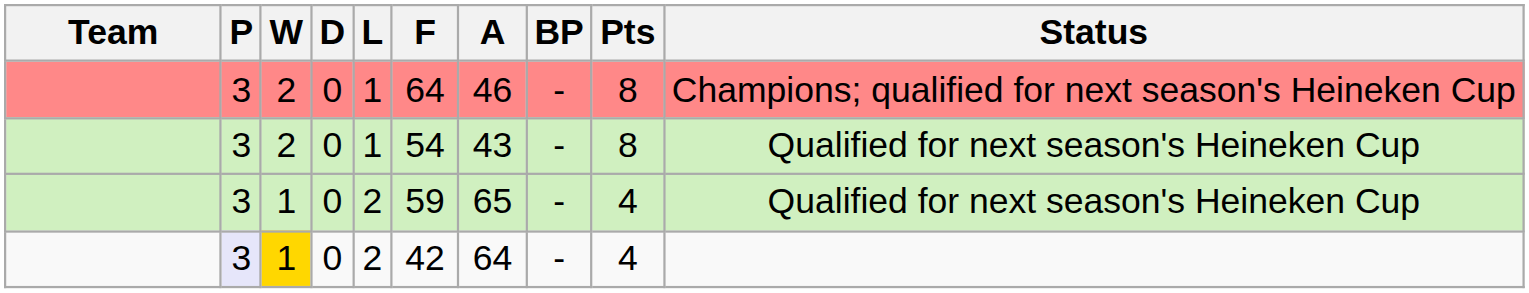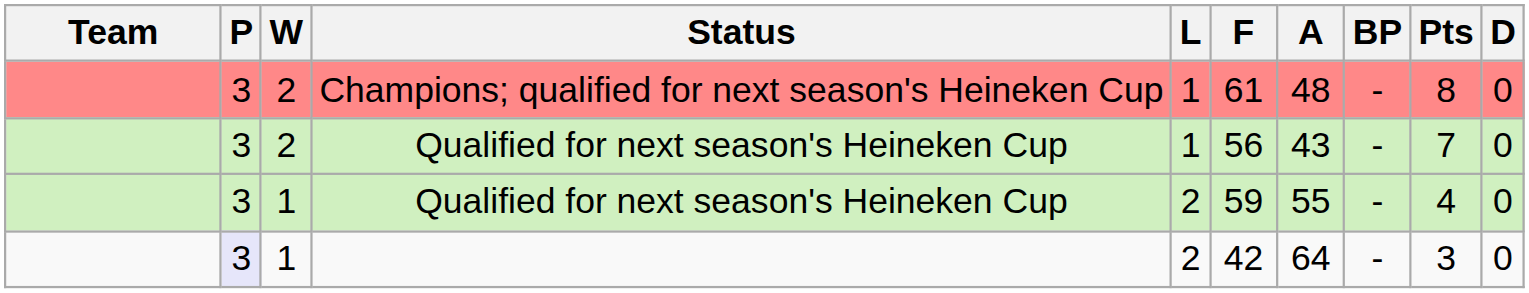columns swapped: (332, 32) <-> (1094, 32)
(425, 88) 64 -> (1243, 88) 61
(493, 88) 46 -> (1311, 88) 48
(425, 145) 54 -> (1243, 145) 56
(628, 145) 8 -> (1446, 145) 7
(493, 201) 65 -> (1311, 201) 55
(286, 257) gold background -> (286, 257) no background
(628, 257) 4 -> (1446, 257) 3
